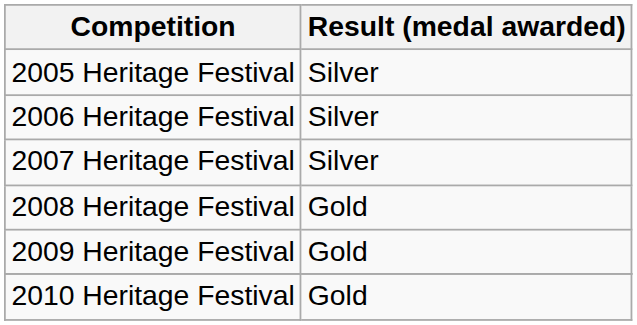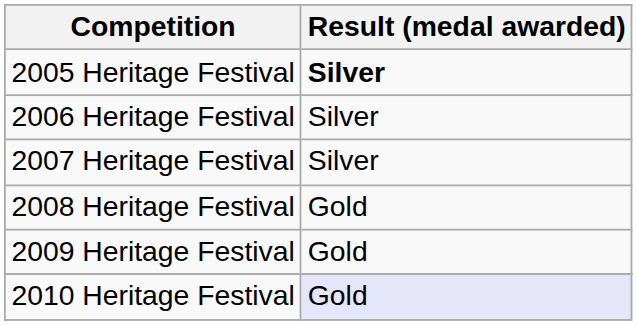(343, 71) normal -> (346, 71) bold
(338, 296) no background -> (338, 296) lavender background
